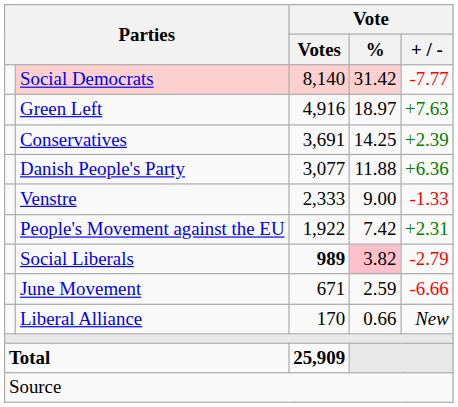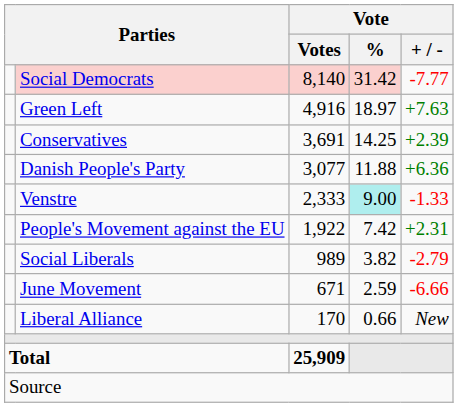(380, 199) no background -> (380, 199) paleturquoise background
(331, 259) bold -> (331, 259) normal
(380, 259) pink background -> (380, 259) no background
